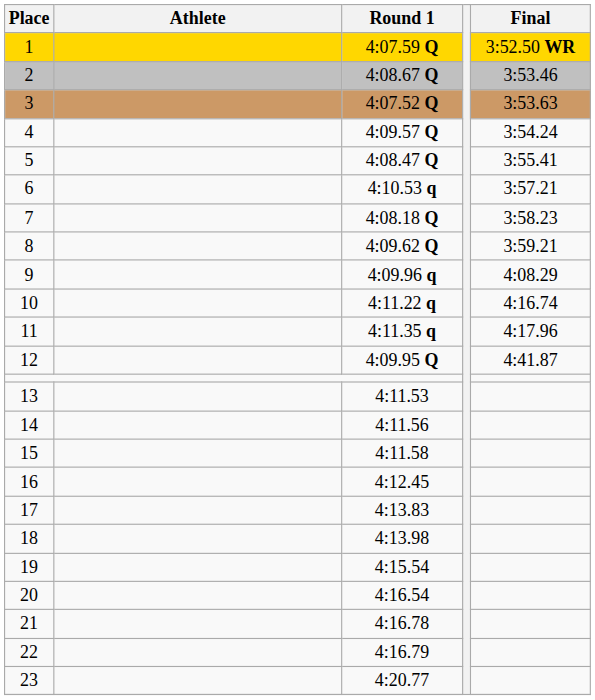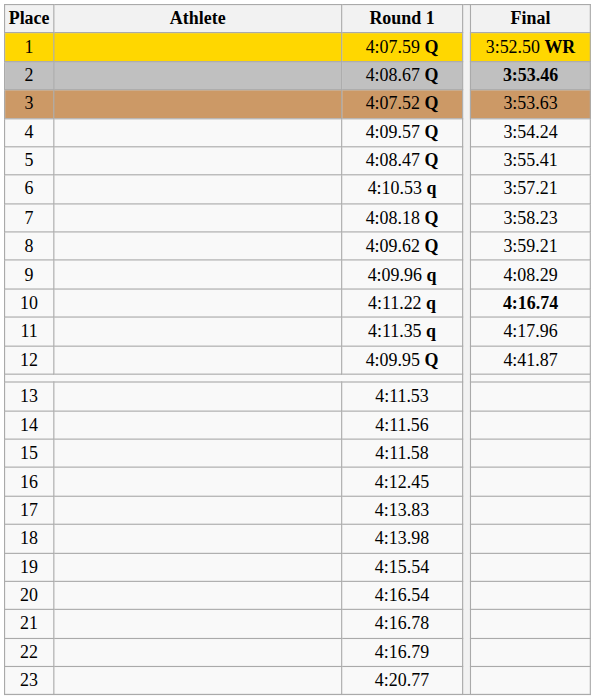(531, 75) normal -> (531, 75) bold
(531, 302) normal -> (531, 302) bold
